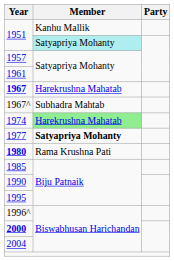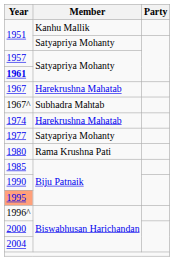(75, 43) paleturquoise background -> (75, 43) no background
(16, 74) normal -> (16, 74) bold
(16, 89) bold -> (16, 89) normal
(78, 120) lightgreen background -> (78, 120) no background
(78, 136) bold -> (75, 136) normal
(16, 151) bold -> (16, 151) normal
(16, 197) no background -> (16, 197) lightsalmon background
(16, 228) bold -> (16, 228) normal
